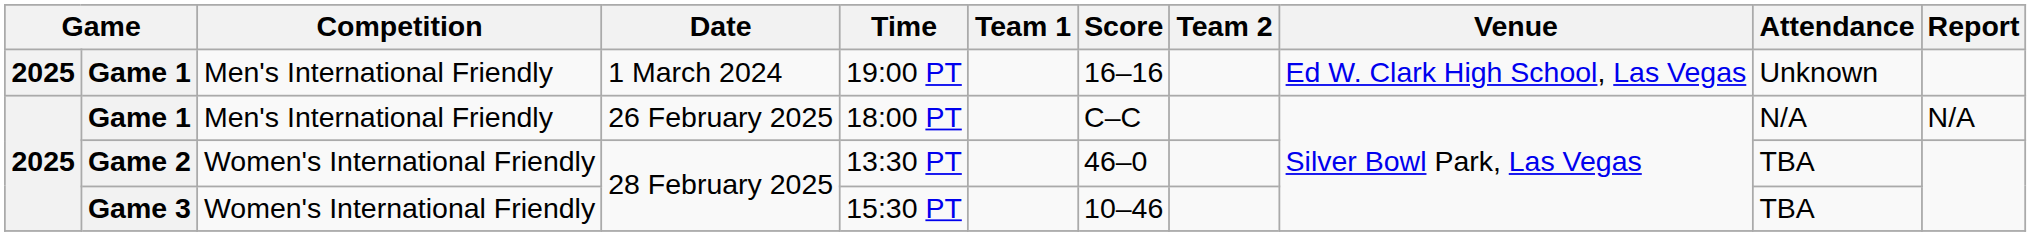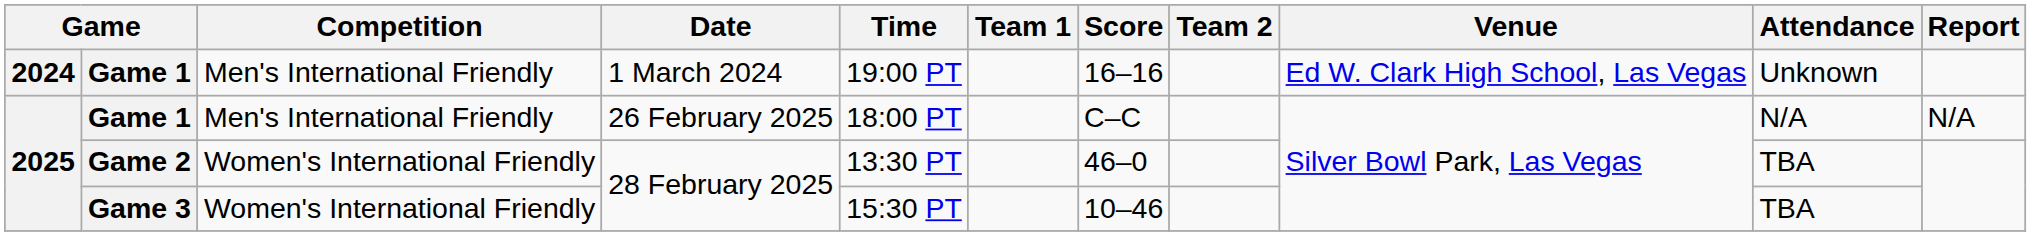(43, 72) 2025 -> (43, 72) 2024
